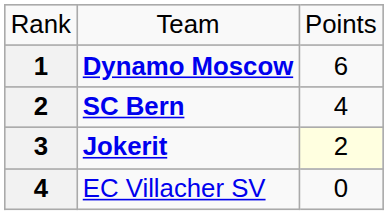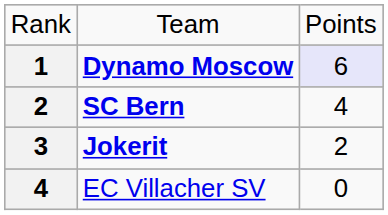(341, 65) no background -> (341, 65) lavender background
(341, 147) lightyellow background -> (341, 147) no background
